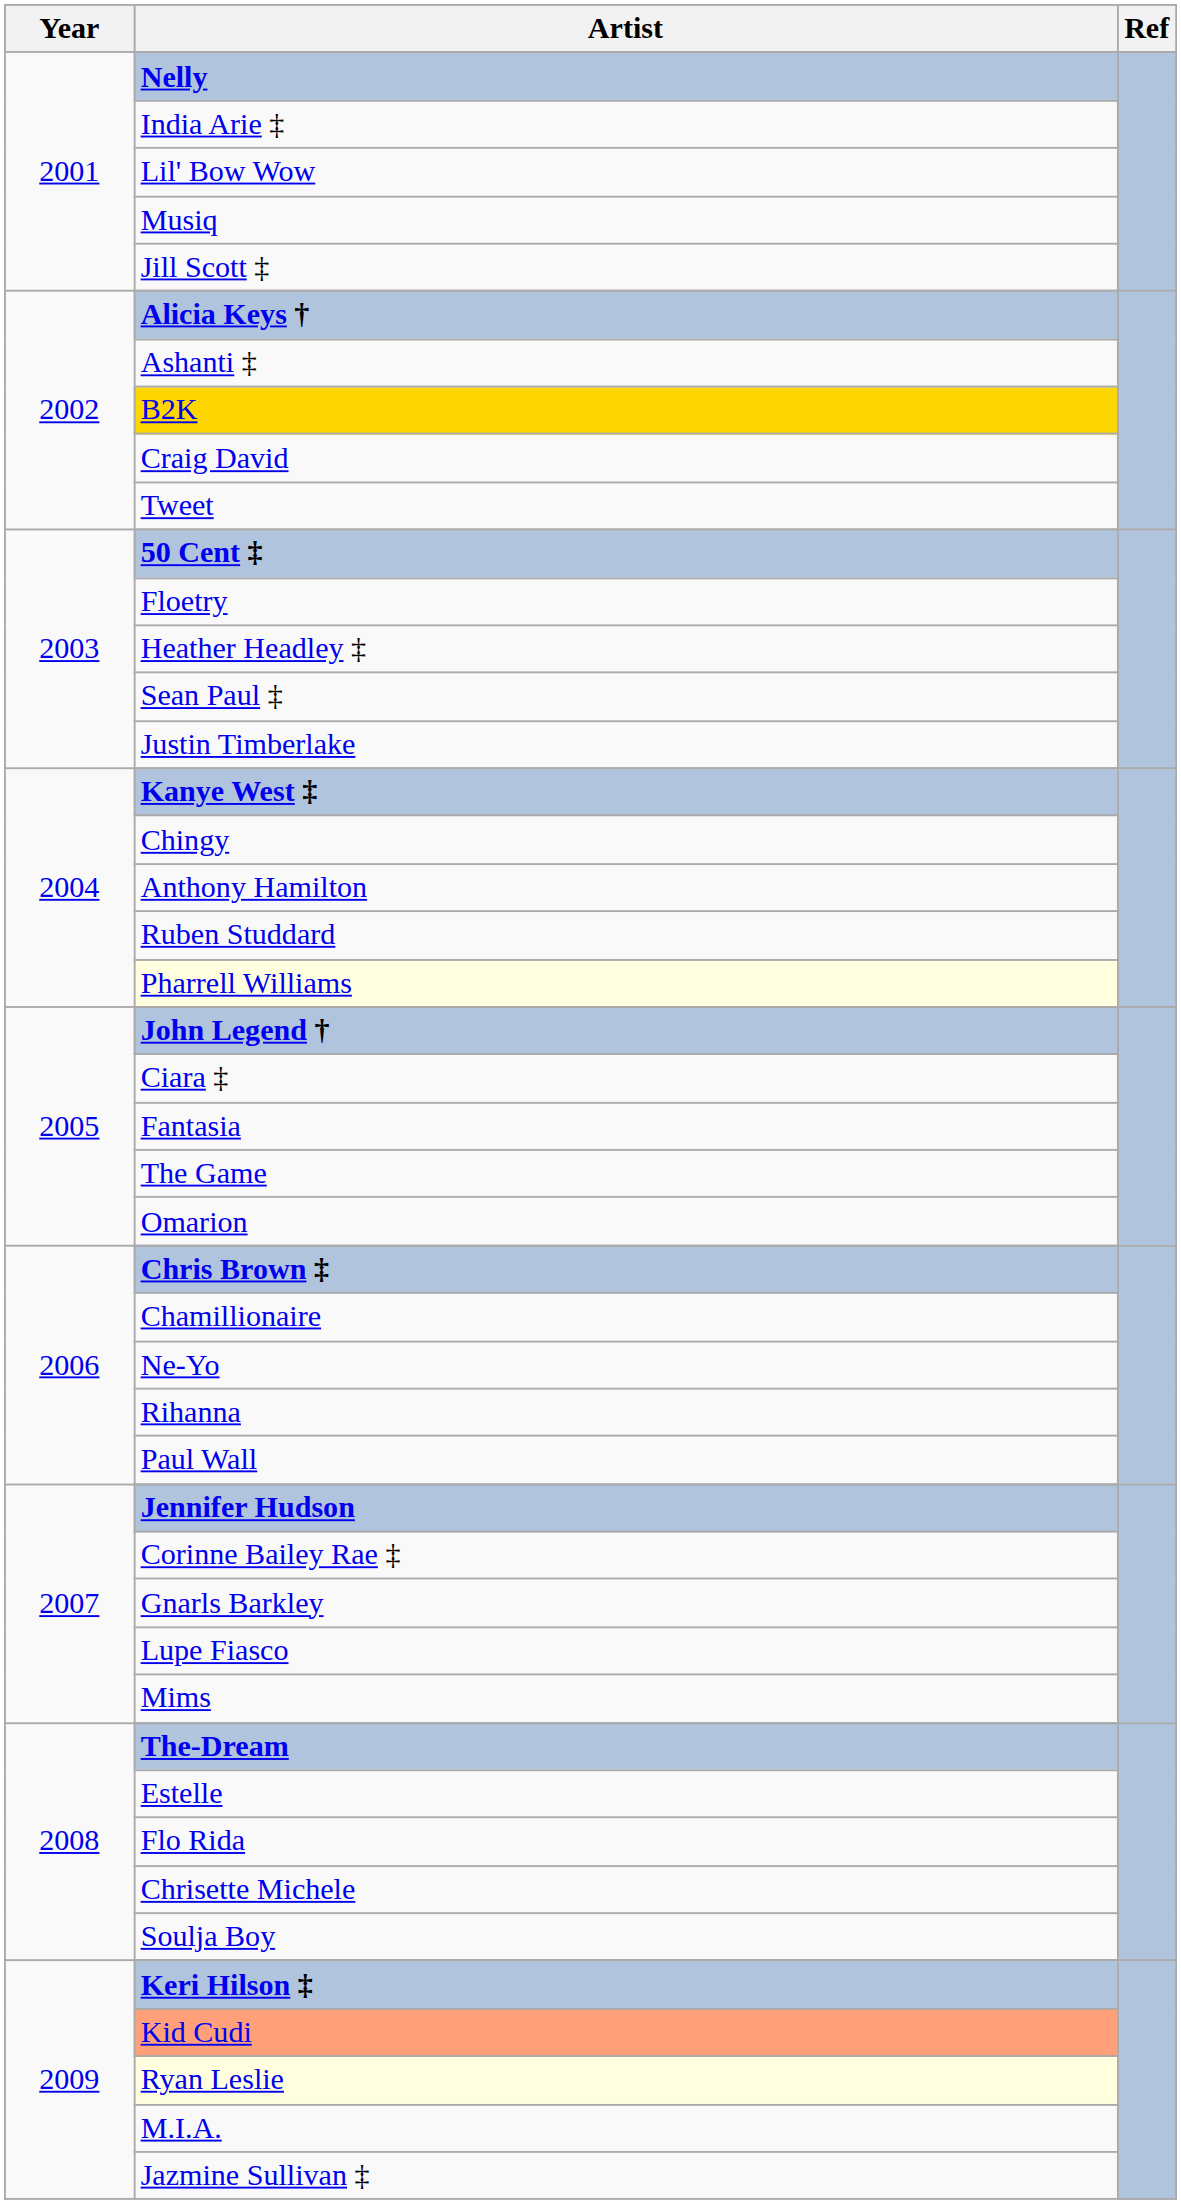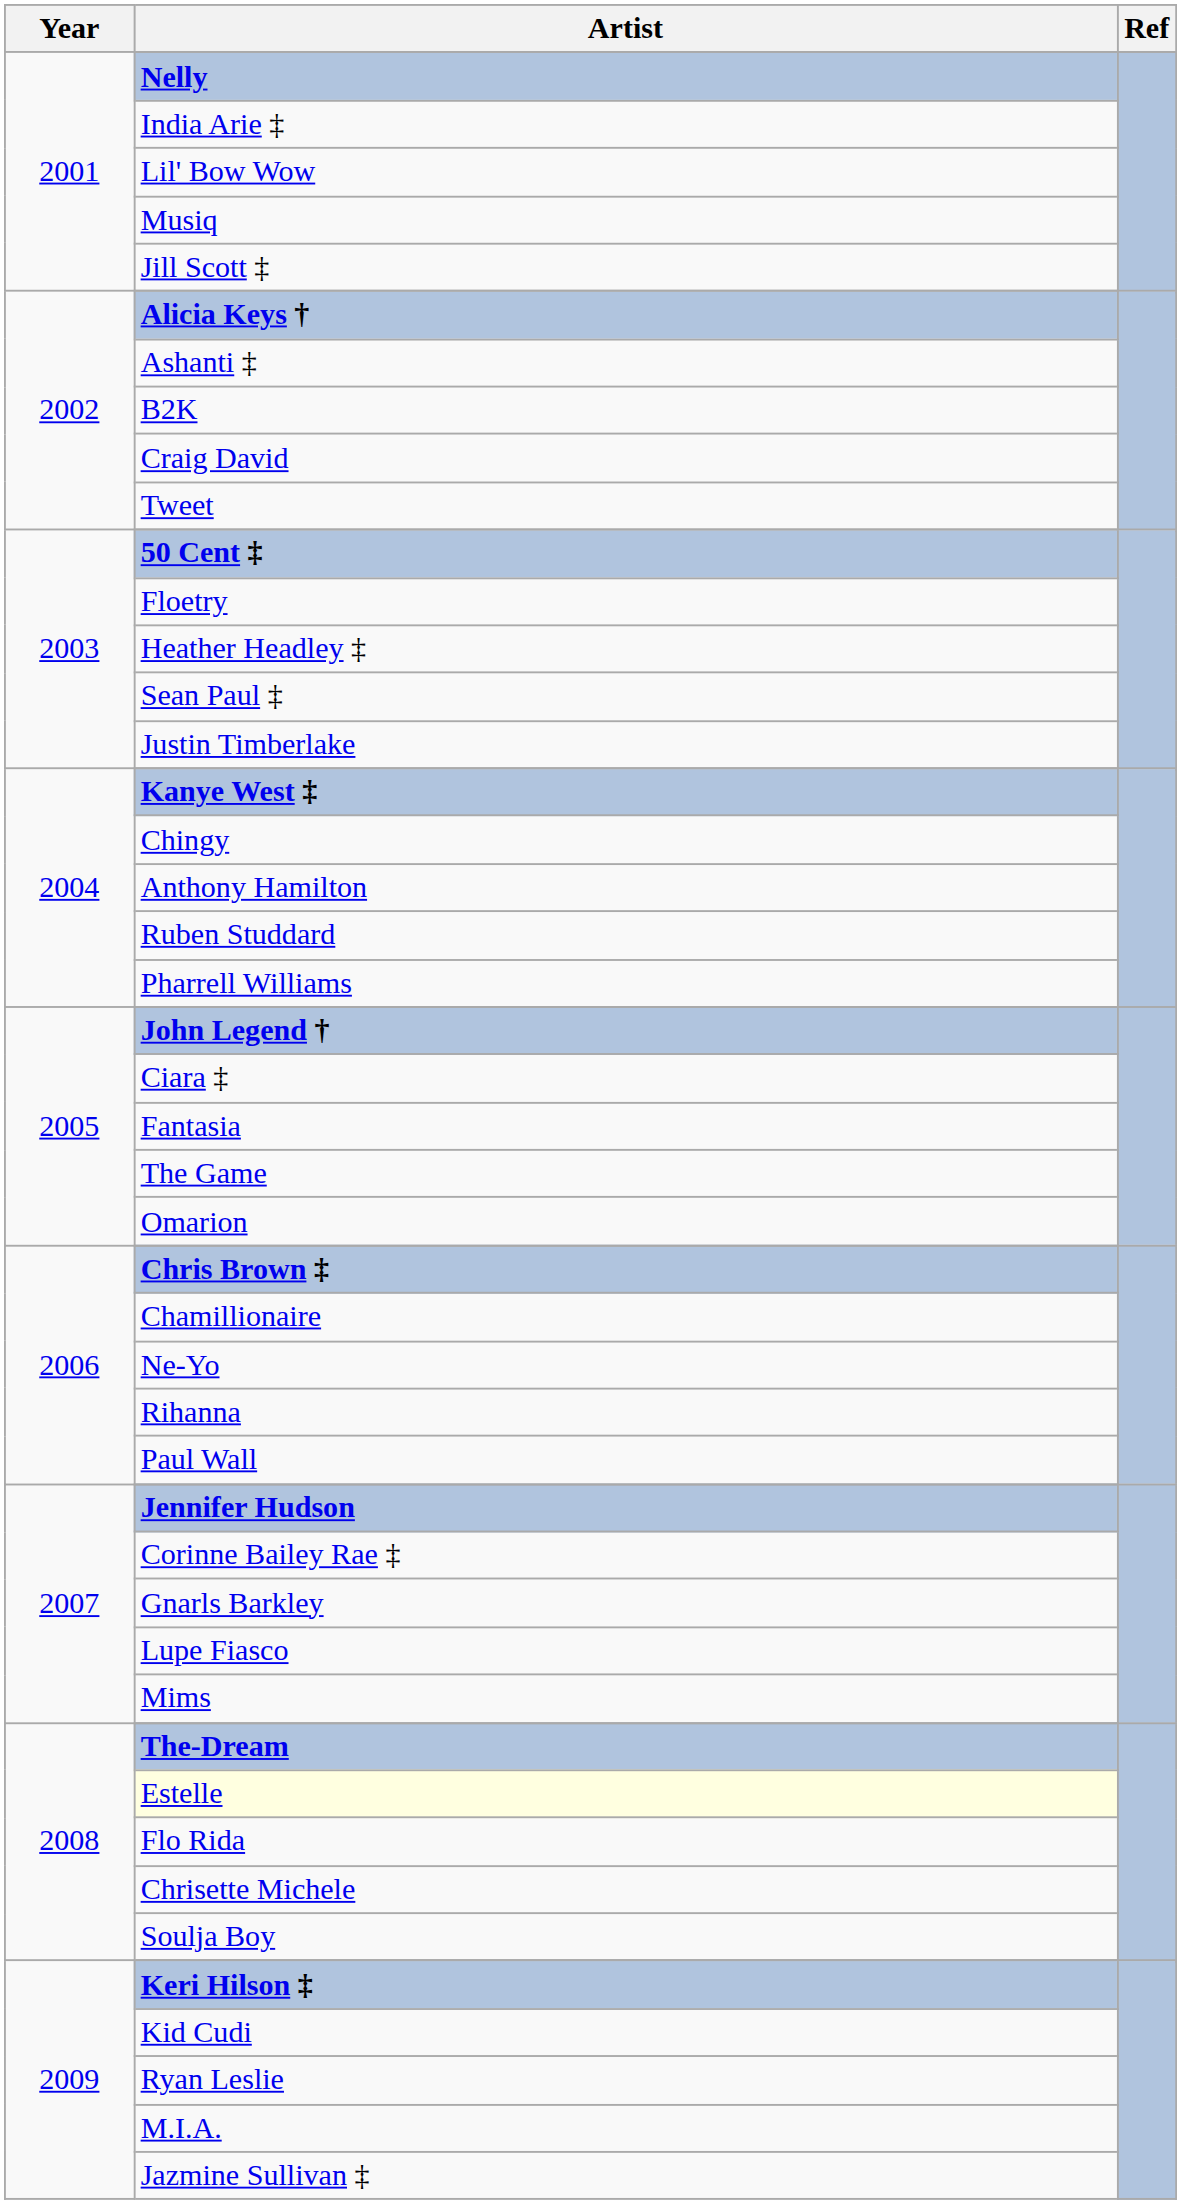(169, 409) gold background -> (169, 409) no background
(246, 982) lightyellow background -> (246, 982) no background
(182, 1793) no background -> (182, 1793) lightyellow background
(196, 2031) lightsalmon background -> (196, 2031) no background
(212, 2079) lightyellow background -> (212, 2079) no background
